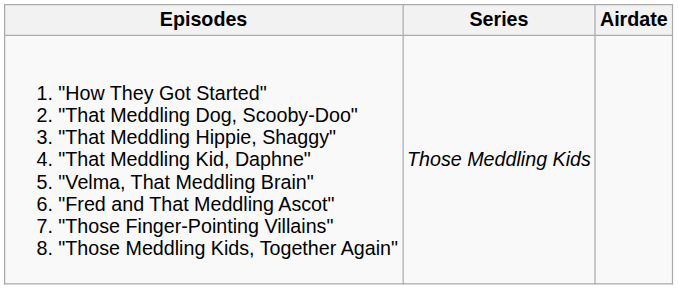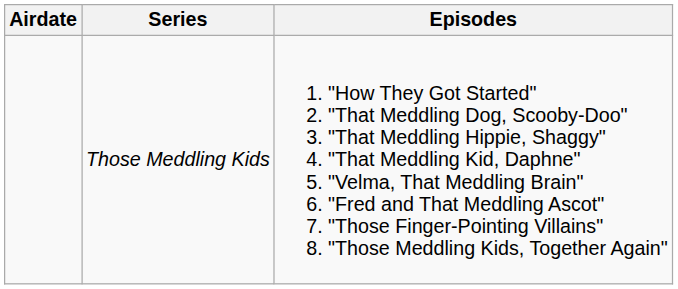columns swapped: (634, 20) <-> (204, 20)
